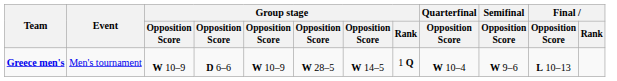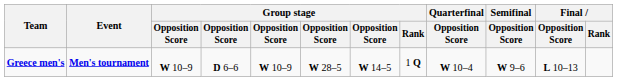(105, 62) normal -> (109, 62) bold
